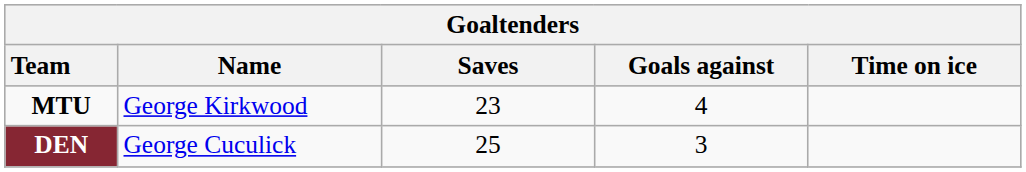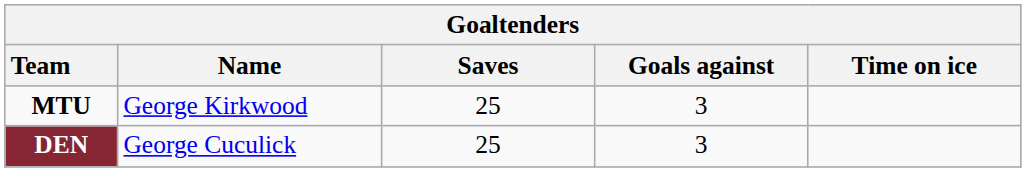(488, 105) 23 -> (488, 105) 25
(701, 105) 4 -> (701, 105) 3
